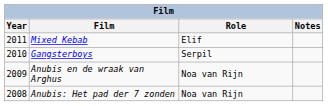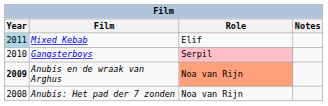(17, 40) no background -> (17, 40) lightblue background
(197, 54) no background -> (197, 54) pink background
(17, 74) normal -> (17, 74) bold
(212, 74) no background -> (212, 74) lightsalmon background
